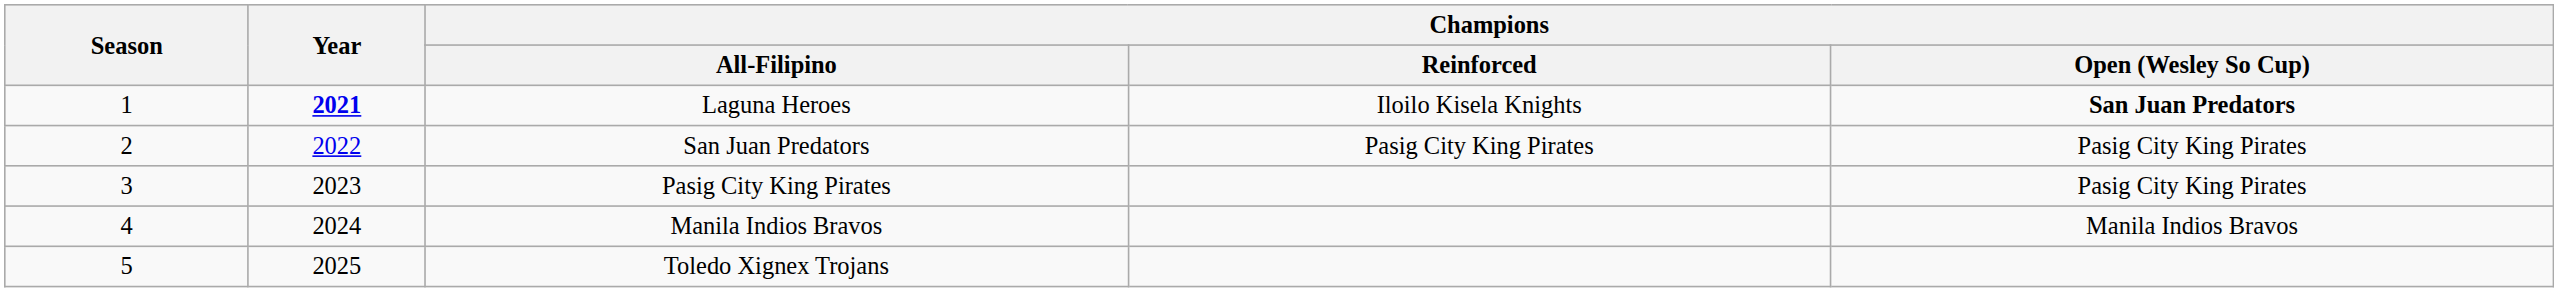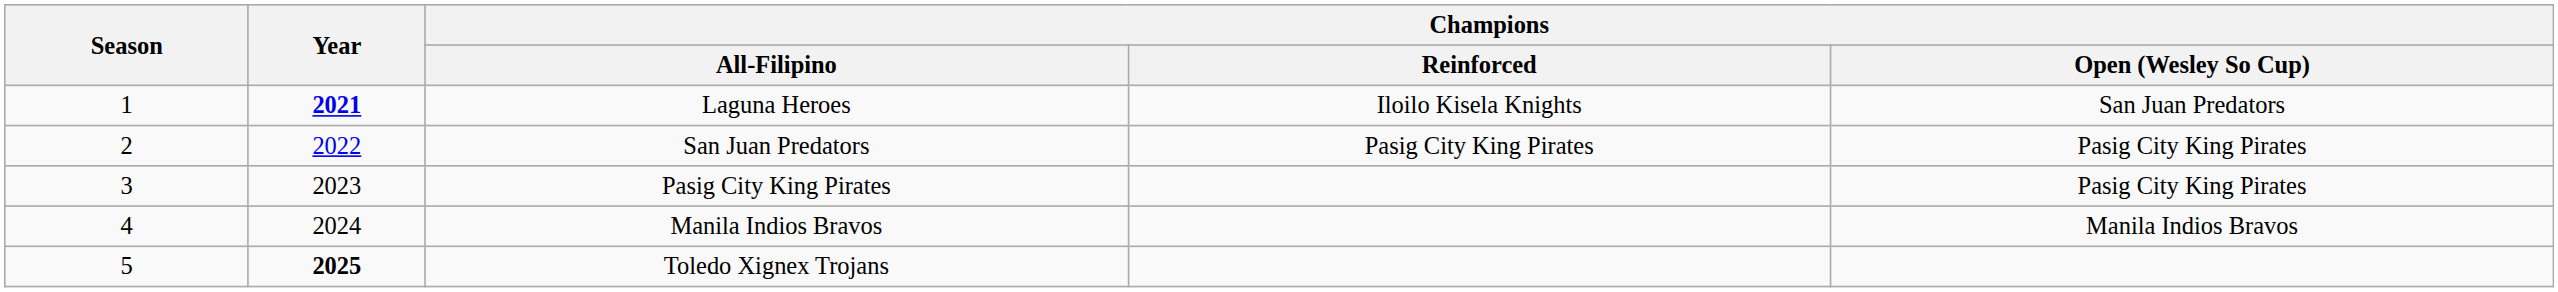(2192, 105) bold -> (2192, 105) normal
(337, 266) normal -> (337, 266) bold
